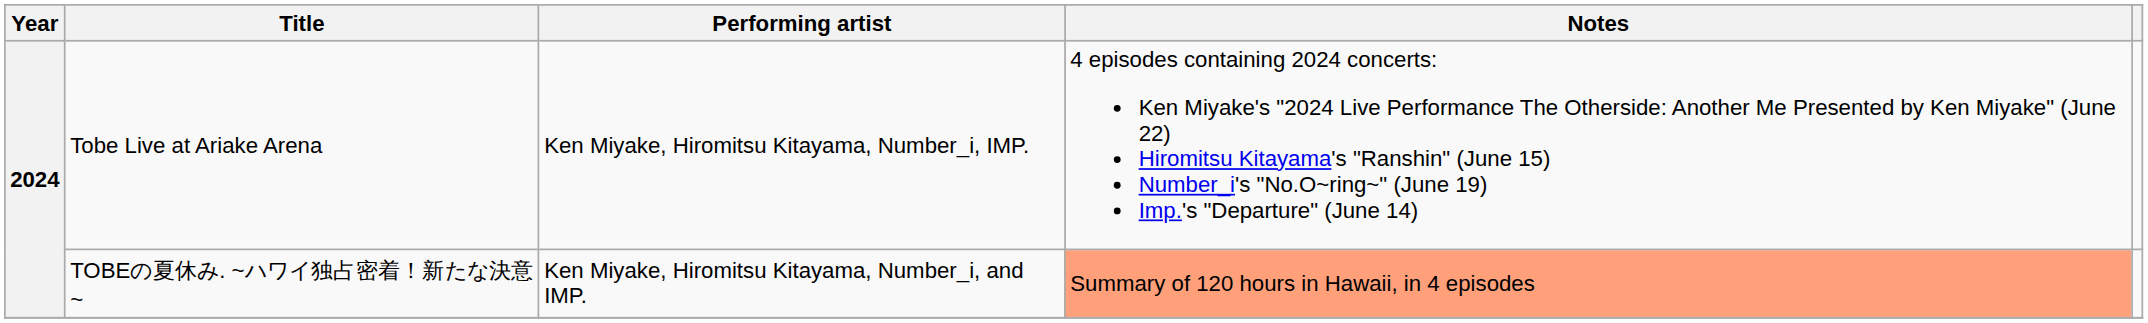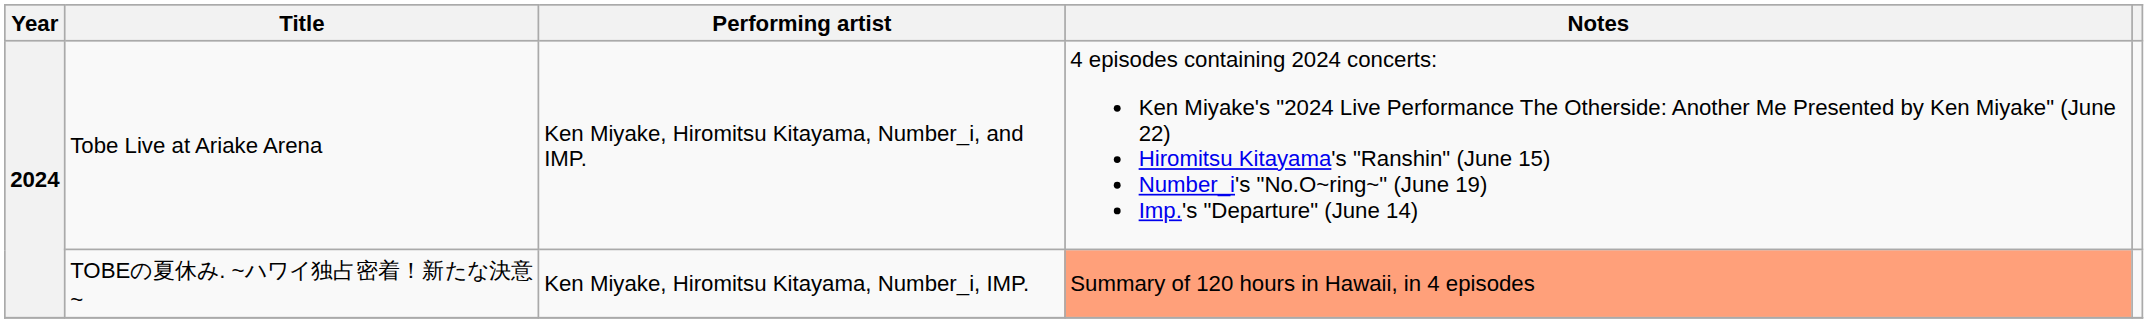(787, 146) Ken Miyake, Hiromitsu Kitayama, Number_i, IMP. -> (784, 146) Ken Miyake, Hiromitsu Kitayama, Number_i, and IMP.
(784, 284) Ken Miyake, Hiromitsu Kitayama, Number_i, and IMP. -> (787, 284) Ken Miyake, Hiromitsu Kitayama, Number_i, IMP.
